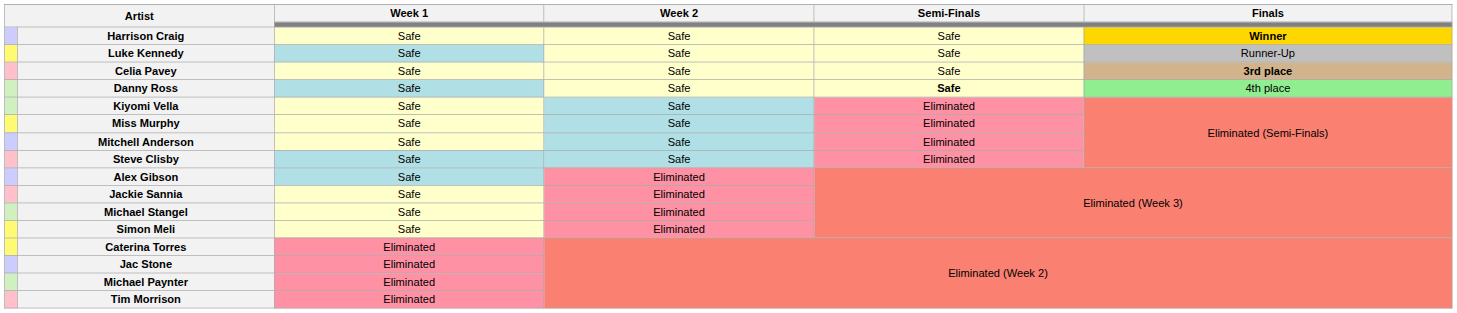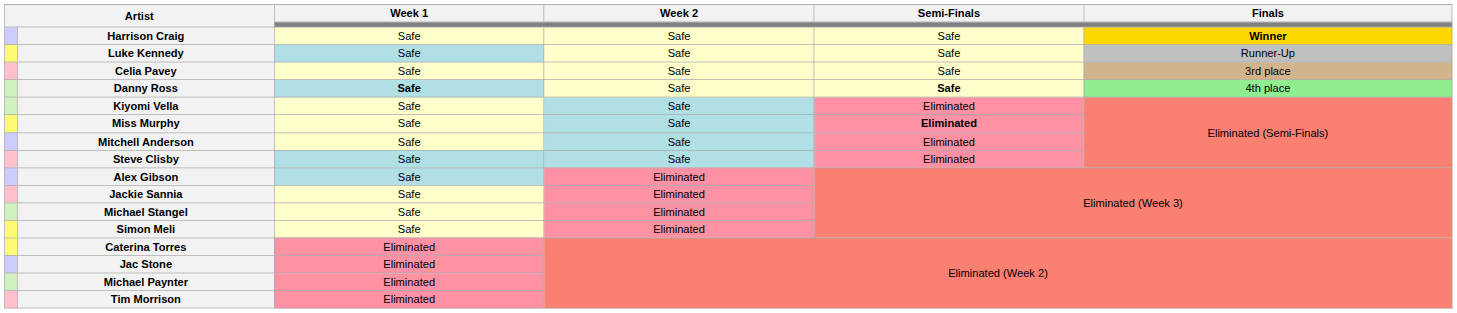(1268, 71) bold -> (1268, 71) normal
(409, 89) normal -> (409, 89) bold
(949, 124) normal -> (949, 124) bold
